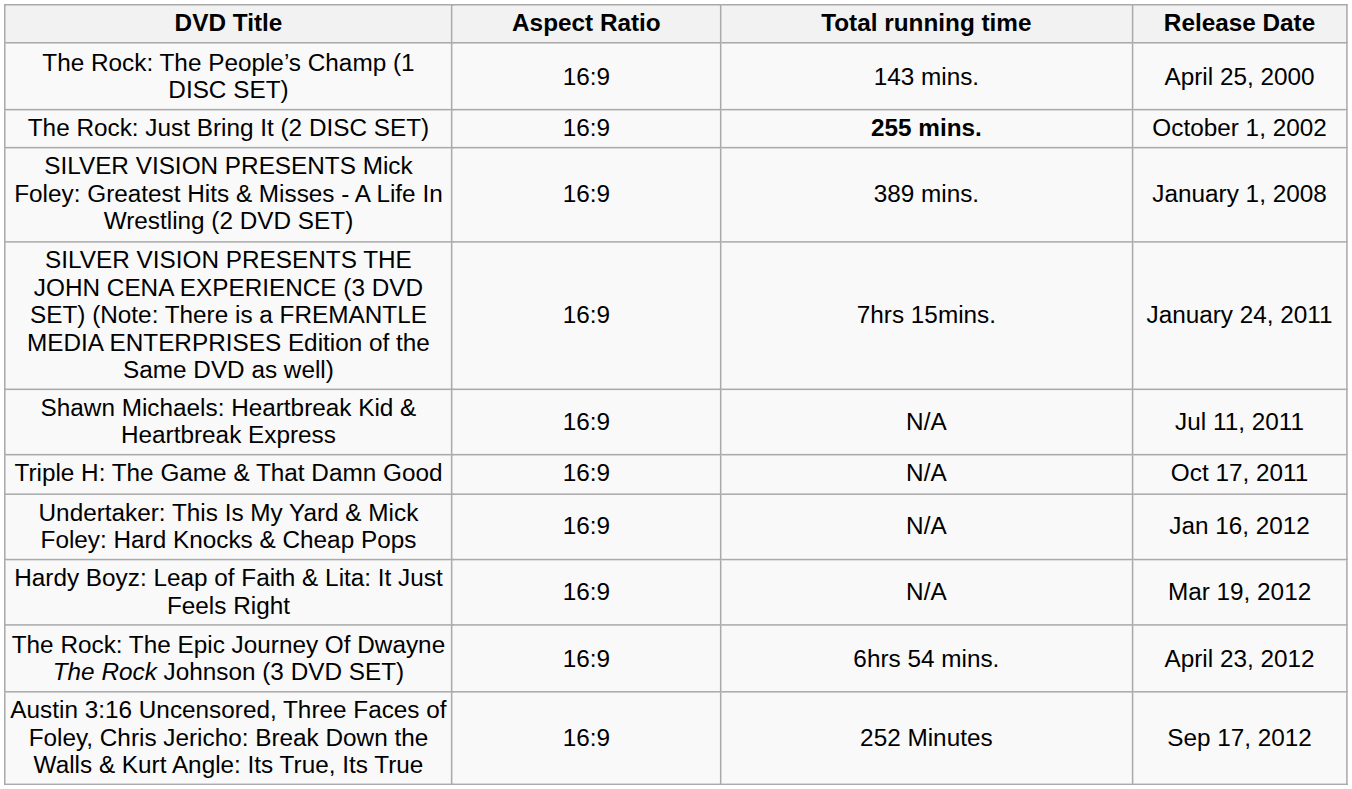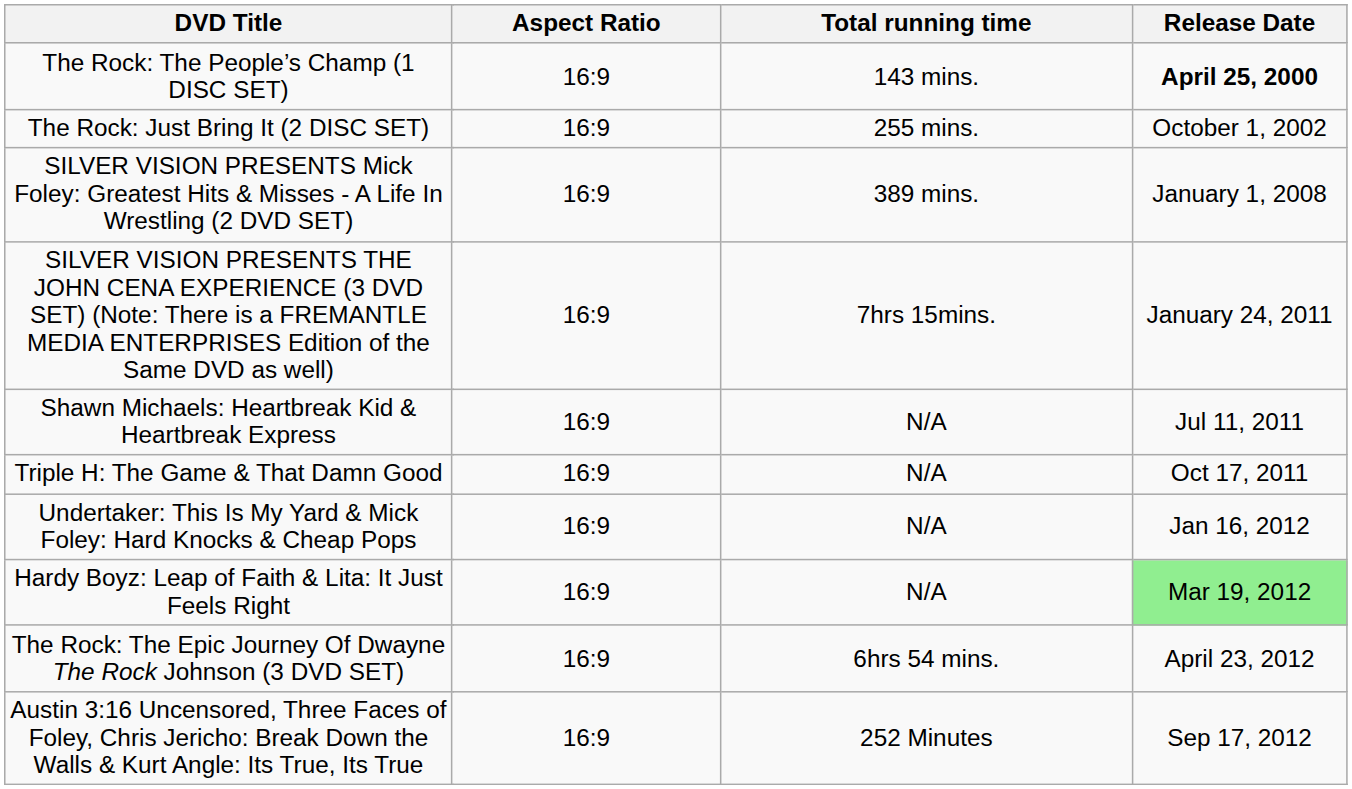(1240, 76) normal -> (1240, 76) bold
(926, 128) bold -> (926, 128) normal
(1240, 592) no background -> (1240, 592) lightgreen background
